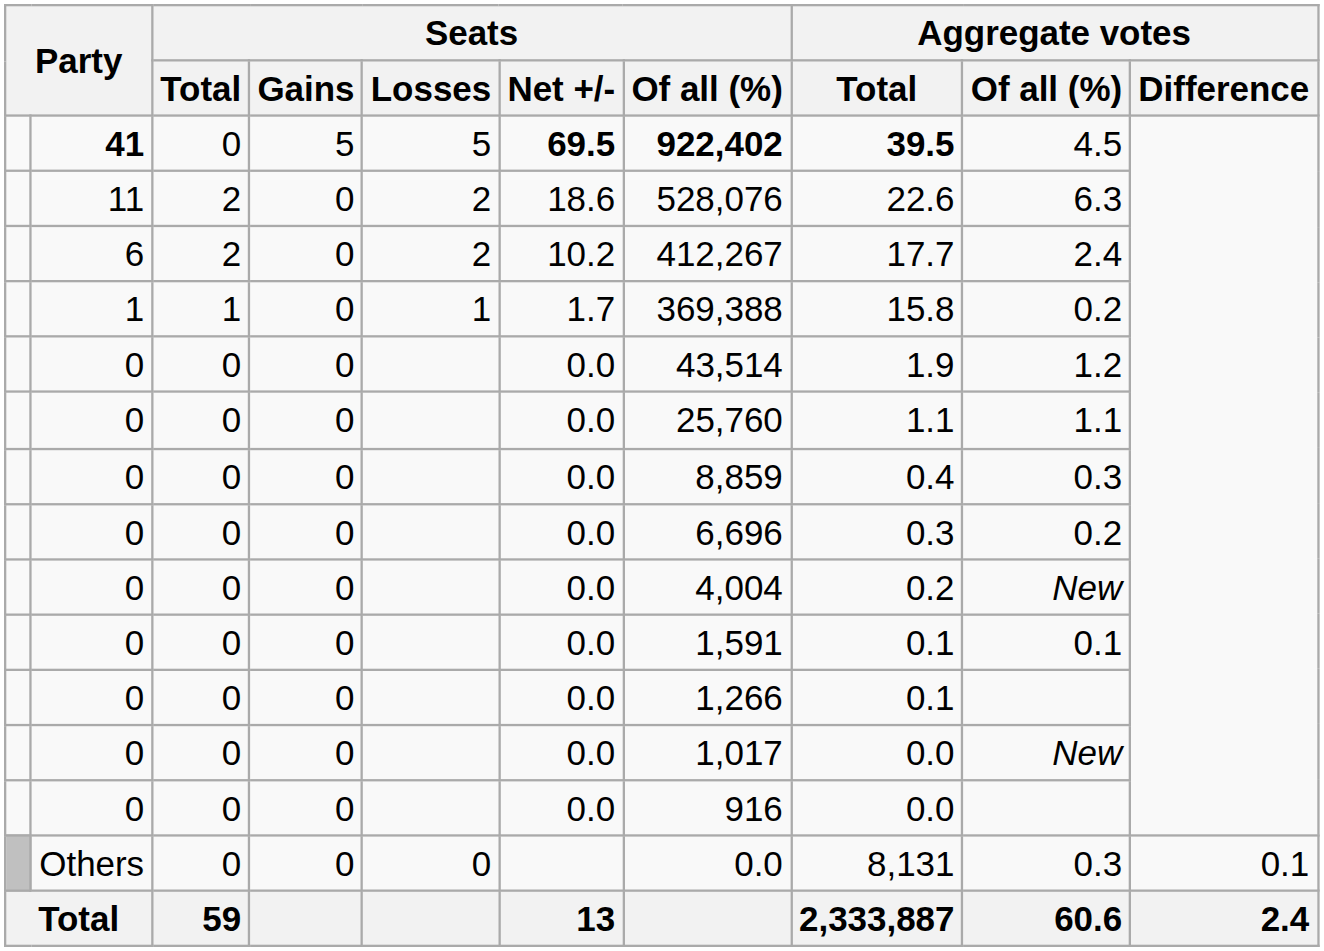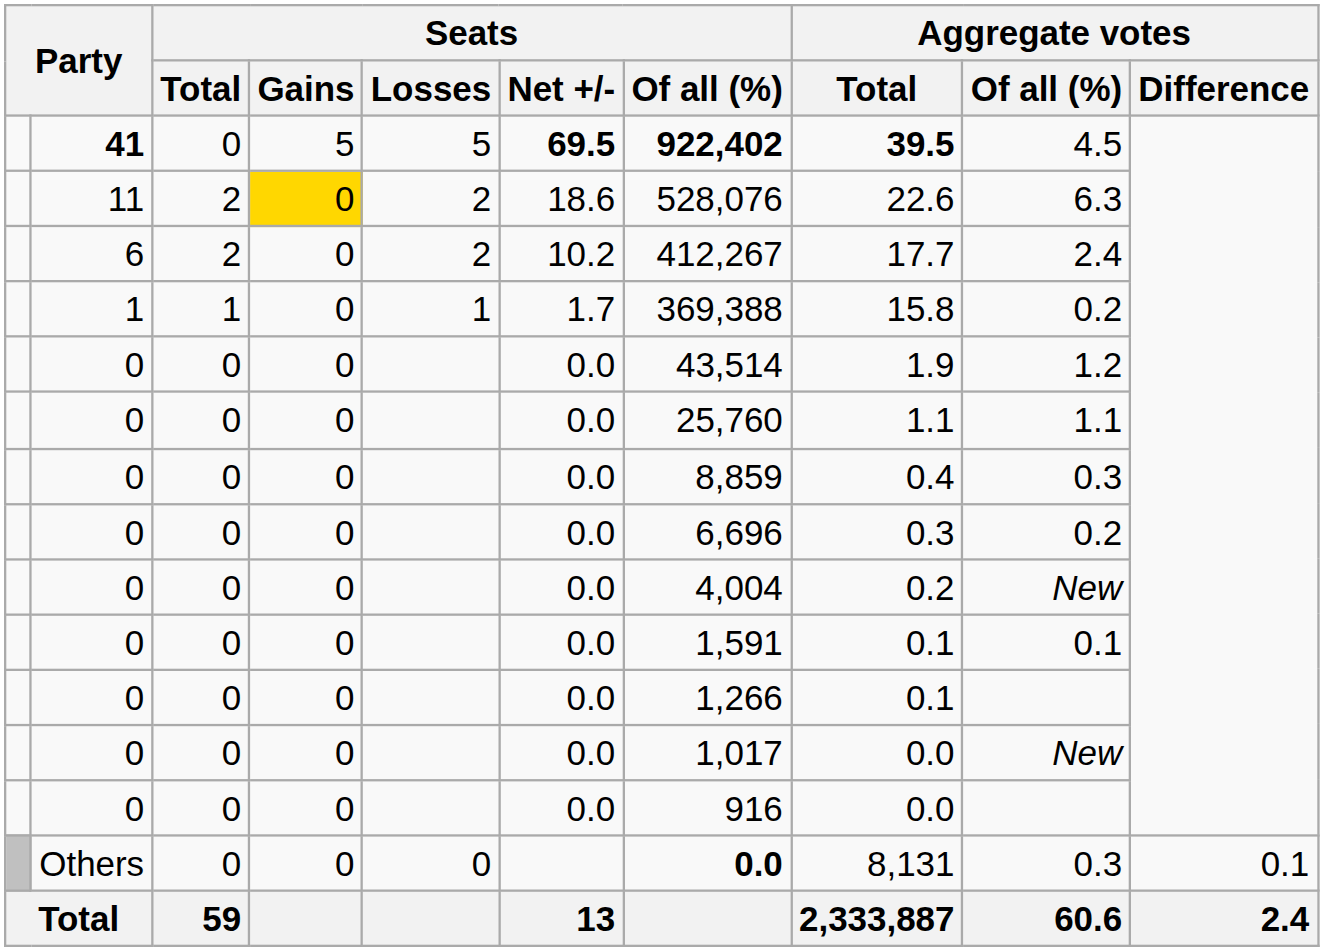(345, 199) no background -> (345, 199) gold background
(759, 863) normal -> (759, 863) bold
